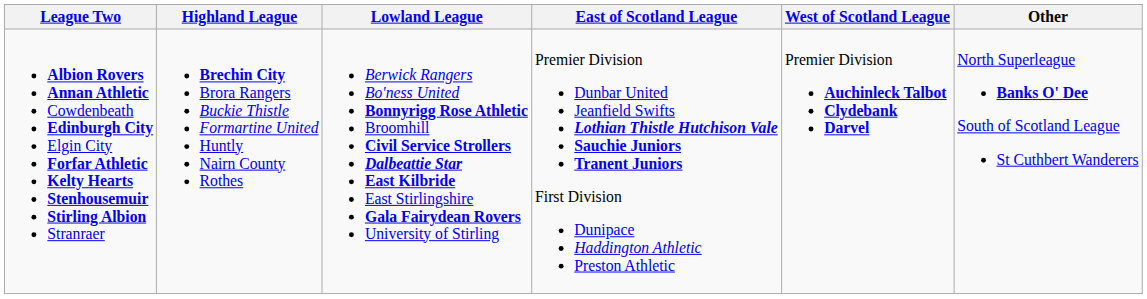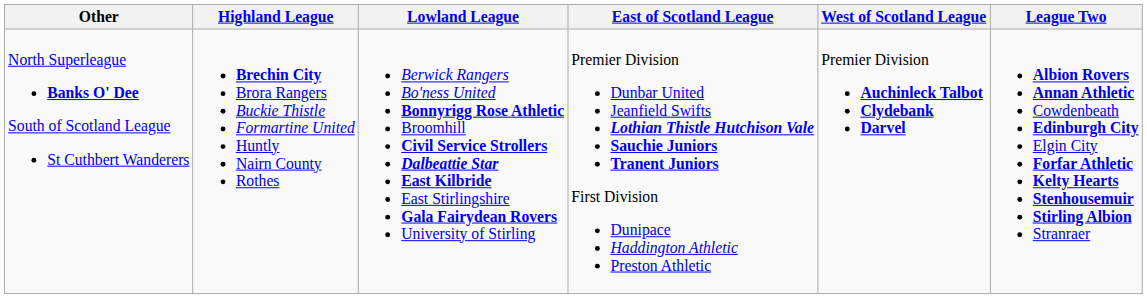columns swapped: (81, 16) <-> (1048, 16)
